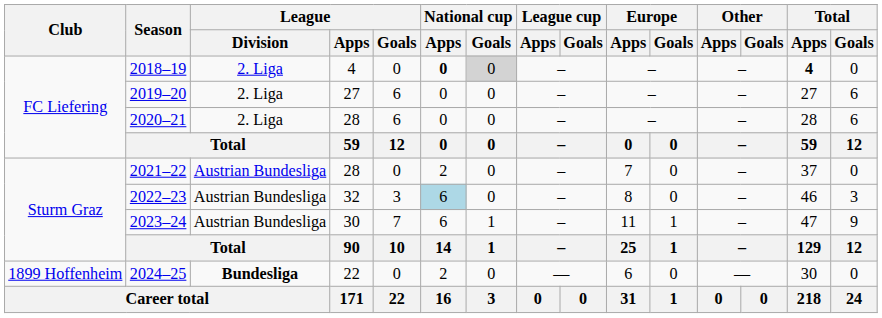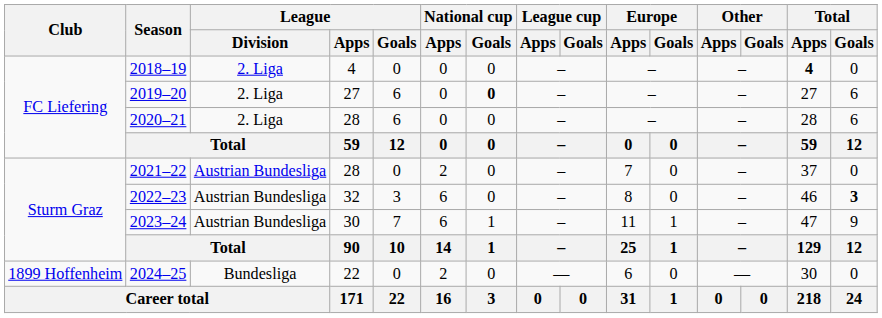(443, 68) bold -> (443, 68) normal
(491, 68) lightgrey background -> (491, 68) no background
(491, 94) normal -> (491, 94) bold
(443, 196) lightblue background -> (443, 196) no background
(854, 196) normal -> (854, 196) bold
(260, 273) bold -> (260, 273) normal
